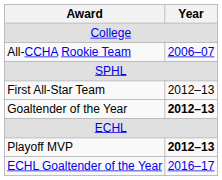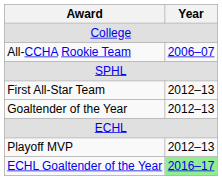(191, 109) bold -> (191, 109) normal
(191, 147) bold -> (191, 147) normal
(191, 166) no background -> (191, 166) lightgreen background
